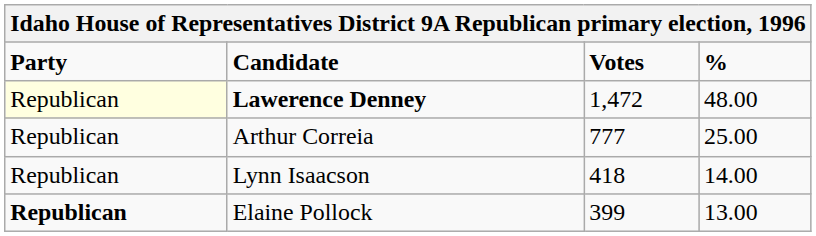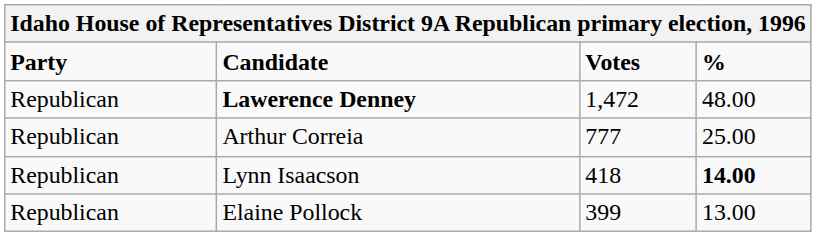(65, 99) lightyellow background -> (65, 99) no background
(731, 174) normal -> (729, 174) bold
(69, 212) bold -> (65, 212) normal
